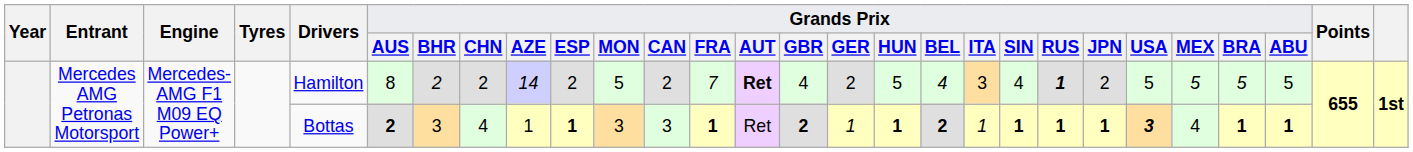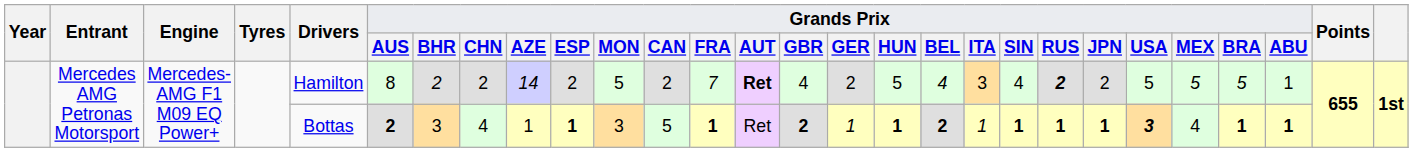(1061, 83) 1 -> (1061, 83) 2
(1288, 83) 5 -> (1288, 83) 1
(667, 126) 3 -> (667, 126) 5
